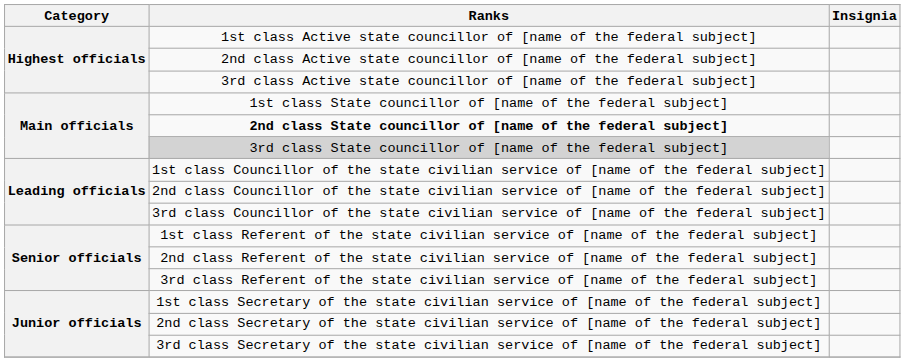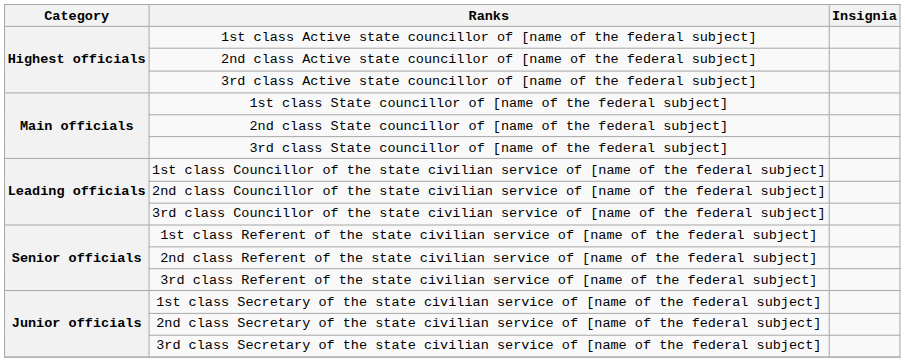(489, 126) bold -> (489, 126) normal
(489, 148) lightgrey background -> (489, 148) no background
